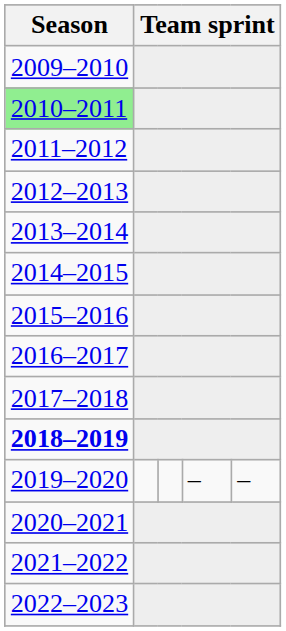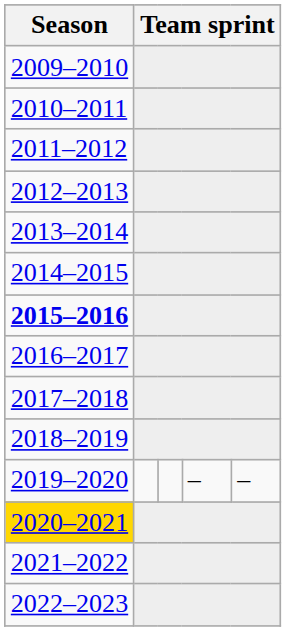(69, 107) lightgreen background -> (69, 107) no background
(70, 314) normal -> (70, 314) bold
(70, 438) bold -> (70, 438) normal
(70, 521) no background -> (70, 521) gold background
